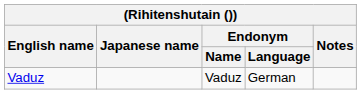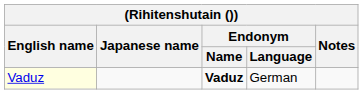(26, 78) no background -> (26, 78) lightyellow background
(223, 78) normal -> (224, 78) bold
